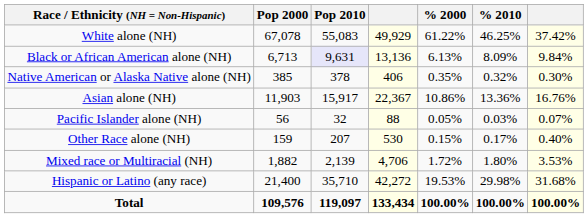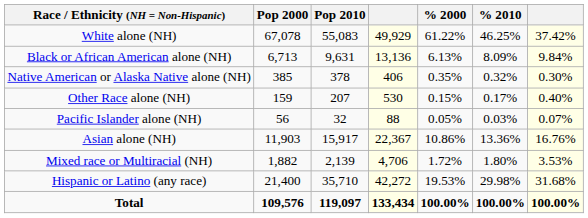(340, 56) lavender background -> (340, 56) no background
rows swapped: (129, 98) <-> (129, 139)
